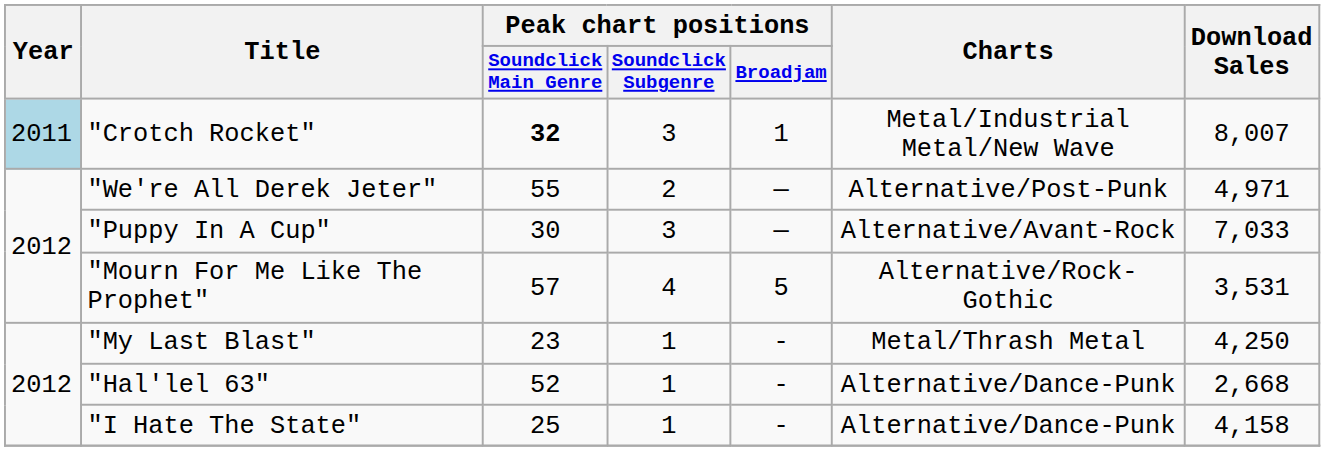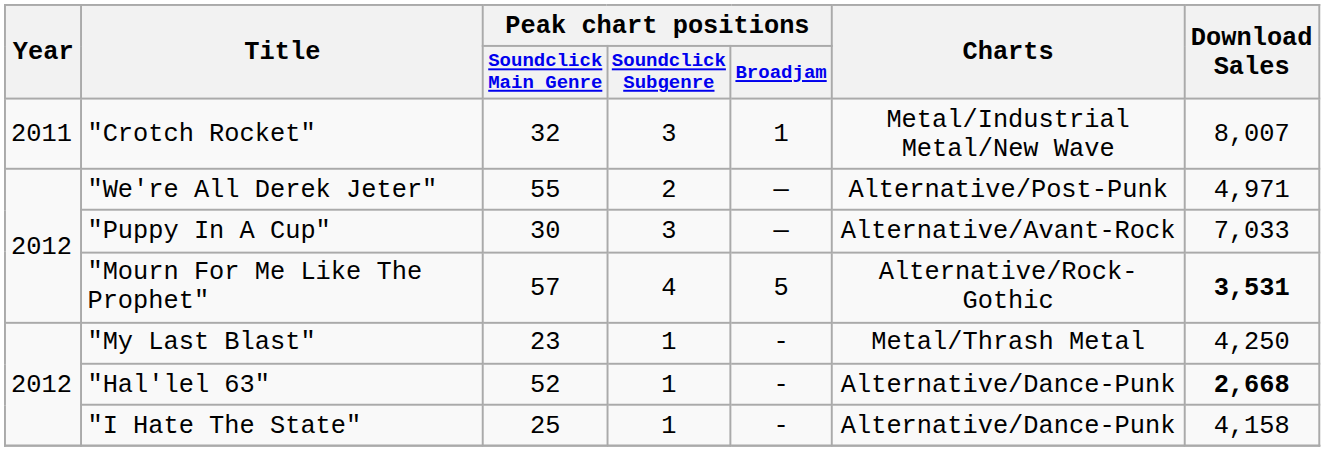(41, 134) lightblue background -> (41, 134) no background
(545, 134) bold -> (545, 134) normal
(1252, 287) normal -> (1252, 287) bold
(1252, 384) normal -> (1252, 384) bold
